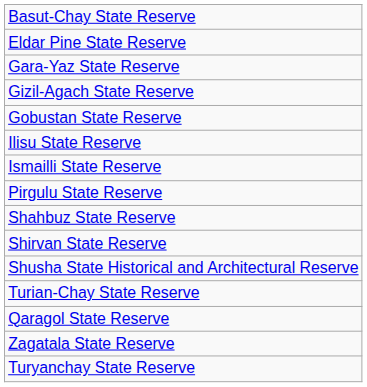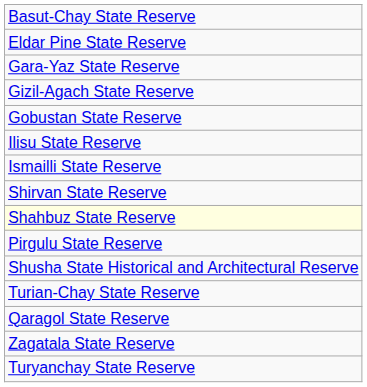(85, 192) Pirgulu State Reserve -> (87, 192) Shirvan State Reserve
(92, 218) no background -> (92, 218) lightyellow background
(87, 243) Shirvan State Reserve -> (85, 243) Pirgulu State Reserve
